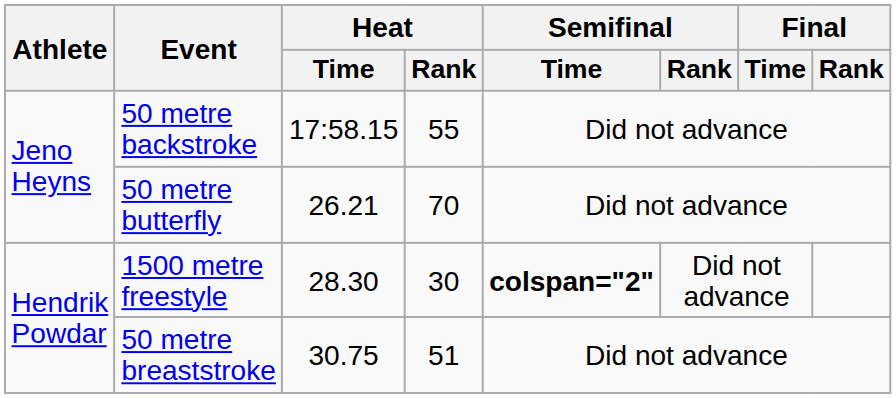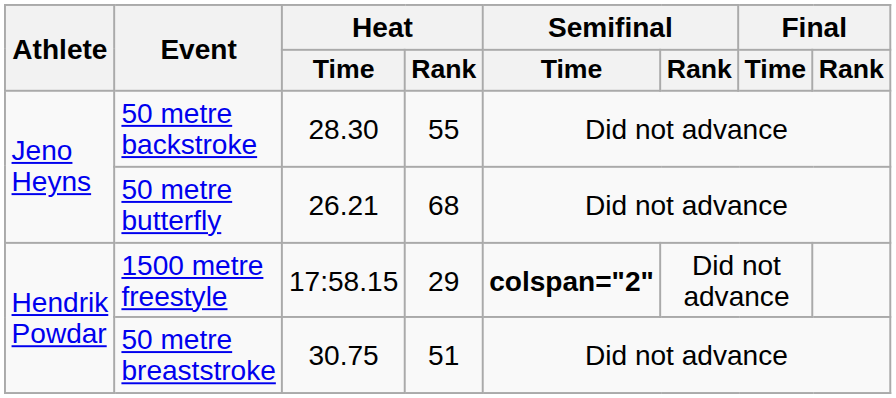(344, 129) 17:58.15 -> (344, 129) 28.30
(444, 205) 70 -> (444, 205) 68
(344, 280) 28.30 -> (344, 280) 17:58.15
(444, 280) 30 -> (444, 280) 29
